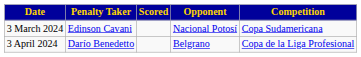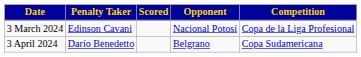(282, 28) Copa Sudamericana -> (298, 28) Copa de la Liga Profesional
(298, 44) Copa de la Liga Profesional -> (282, 44) Copa Sudamericana
